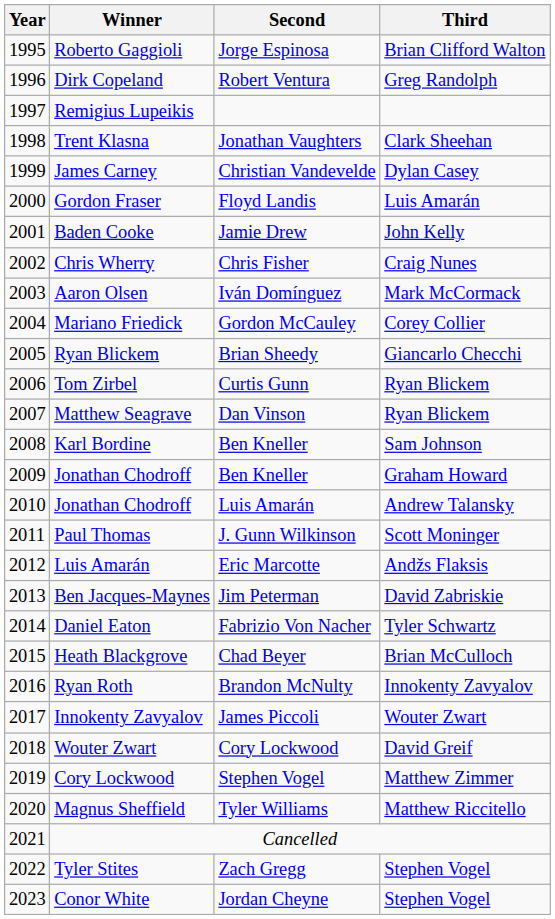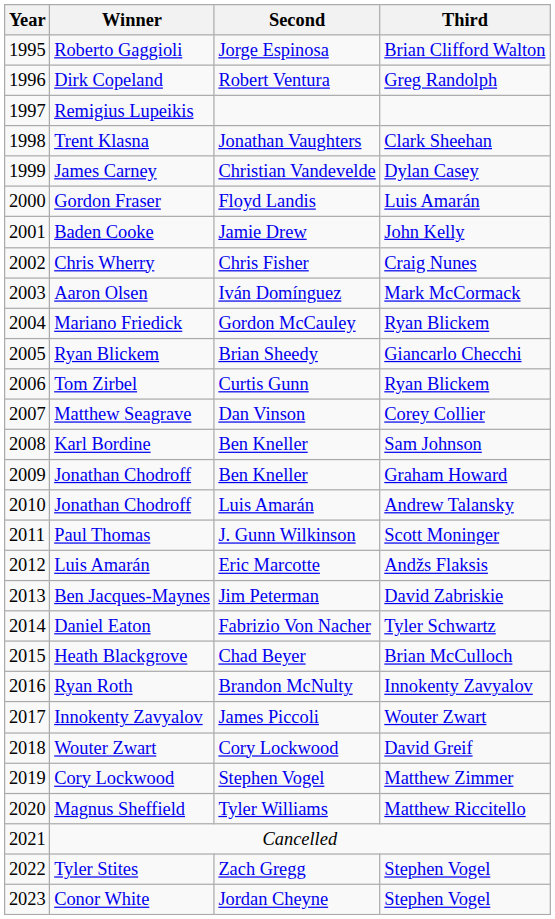(435, 323) Corey Collier -> (437, 323) Ryan Blickem
(437, 414) Ryan Blickem -> (435, 414) Corey Collier
